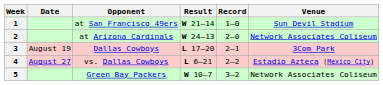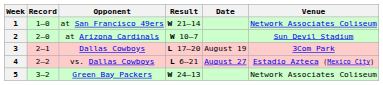columns swapped: (50, 11) <-> (232, 11)
(314, 23) Sun Devil Stadium -> (314, 23) Network Associates Coliseum
(198, 36) W 24–13 -> (184, 36) W 10–7
(314, 36) Network Associates Coliseum -> (314, 36) Sun Devil Stadium
(198, 74) W 10–7 -> (184, 74) W 24–13
